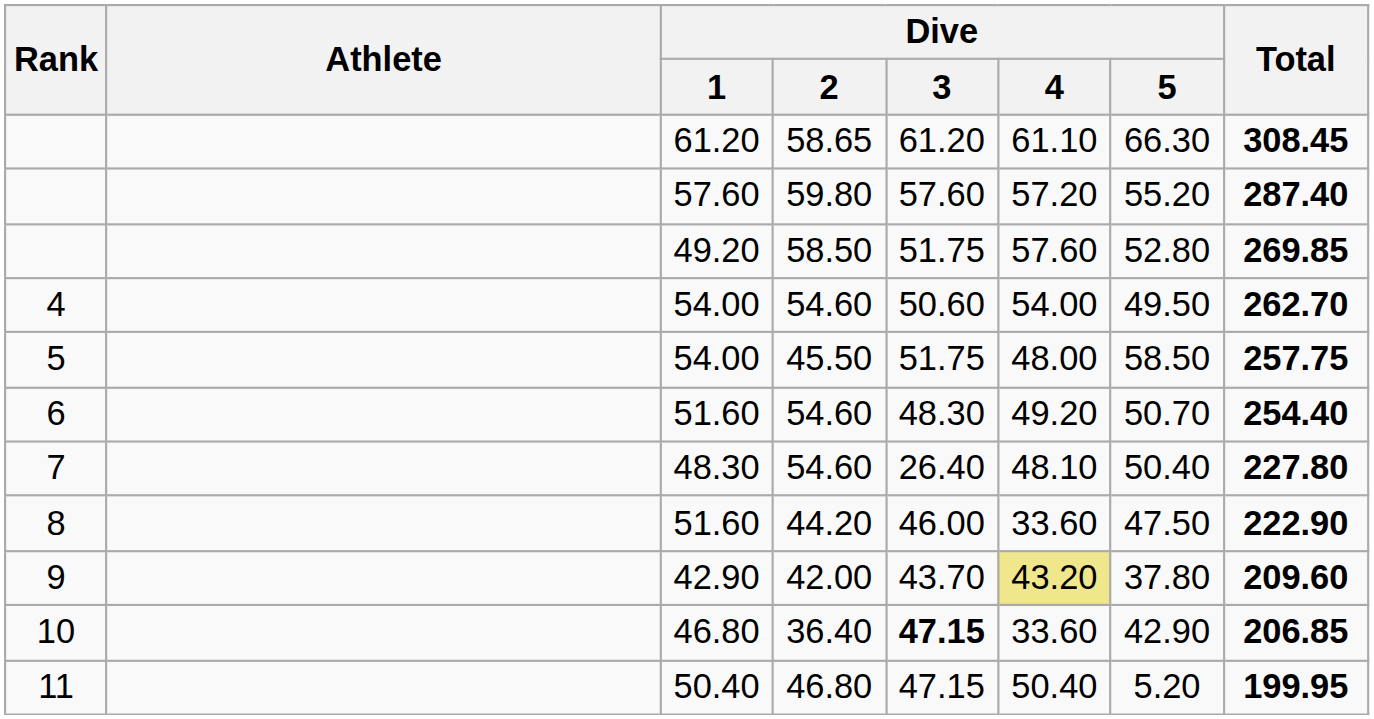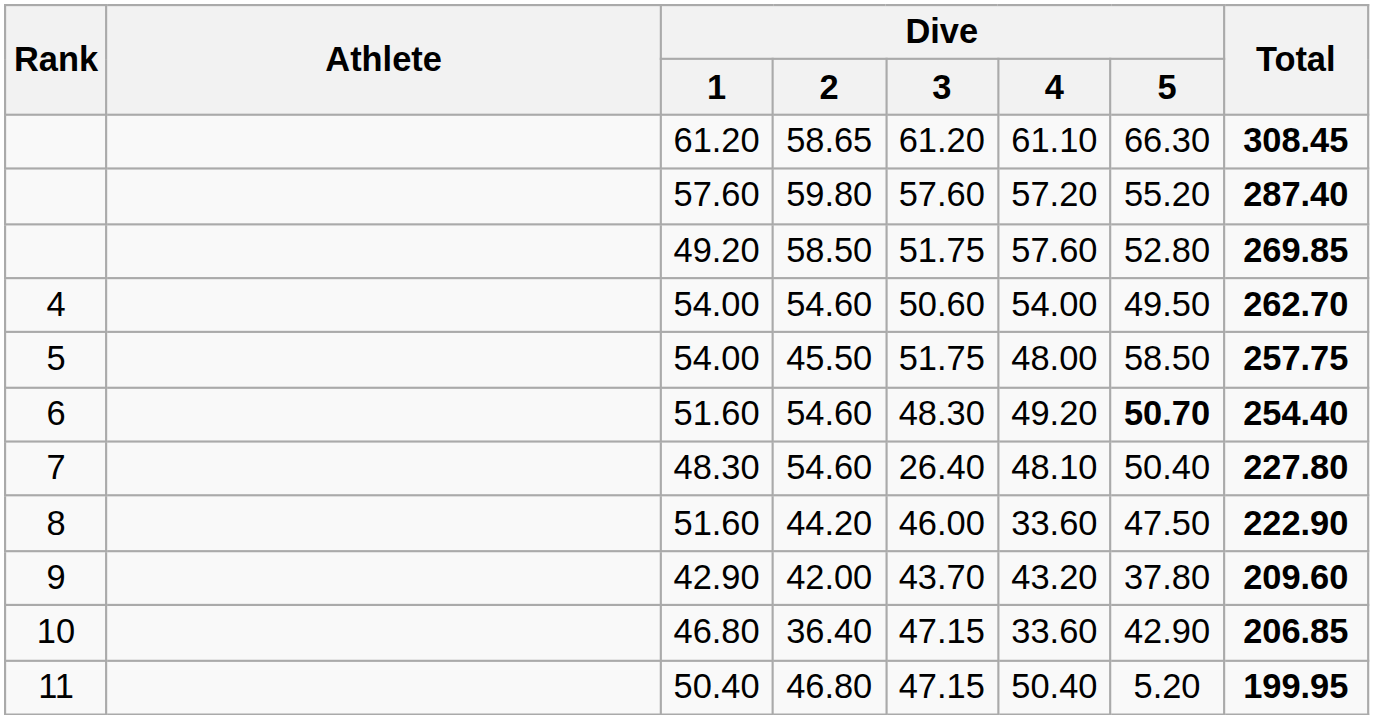(1167, 413) normal -> (1167, 413) bold
(1054, 577) khaki background -> (1054, 577) no background
(942, 631) bold -> (942, 631) normal
